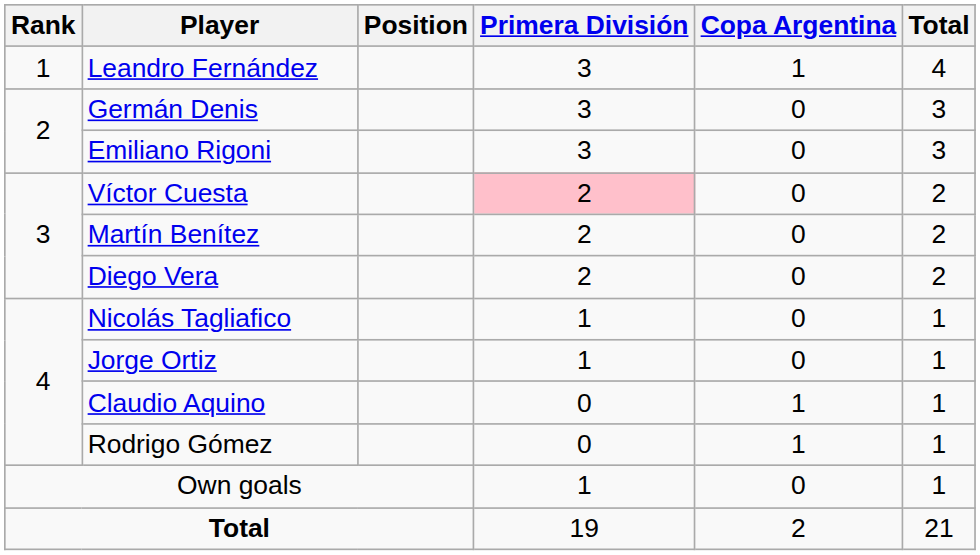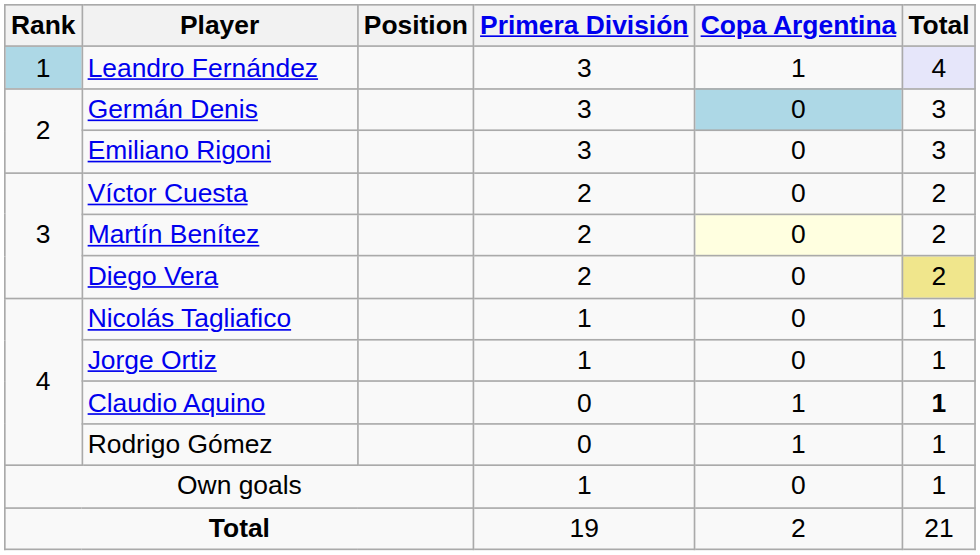(43, 67) no background -> (43, 67) lightblue background
(939, 67) no background -> (939, 67) lavender background
(798, 109) no background -> (798, 109) lightblue background
(584, 192) pink background -> (584, 192) no background
(798, 234) no background -> (798, 234) lightyellow background
(939, 276) no background -> (939, 276) khaki background
(939, 402) normal -> (939, 402) bold
